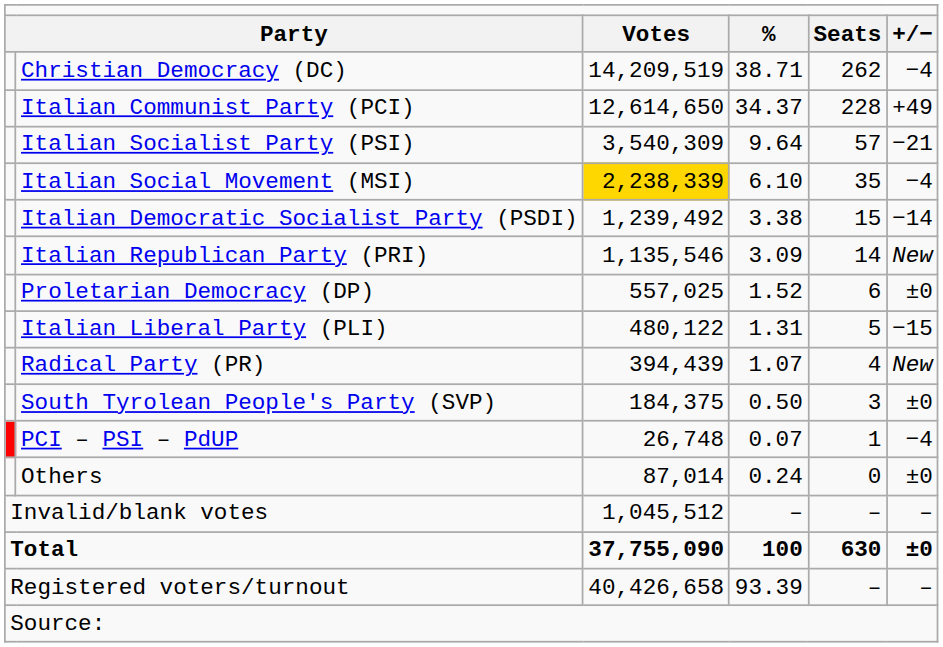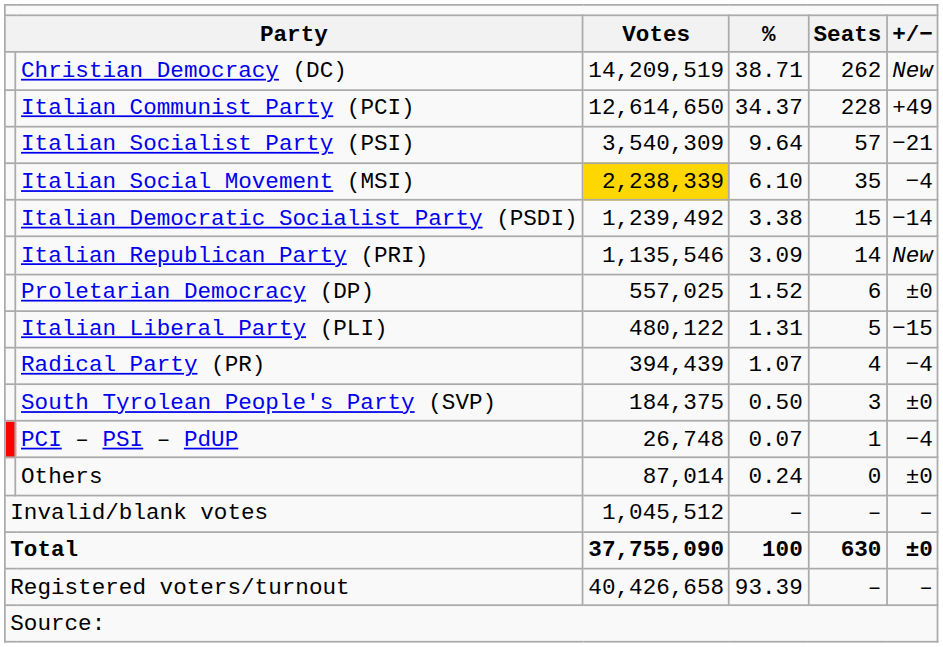(919, 71) −4 -> (913, 71) New
(913, 366) New -> (919, 366) −4
